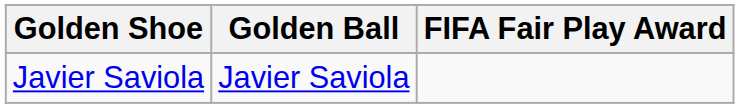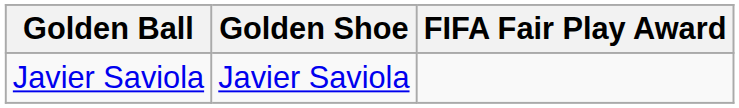columns swapped: (108, 28) <-> (314, 28)
